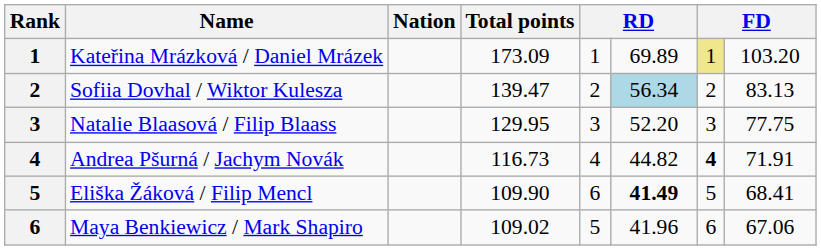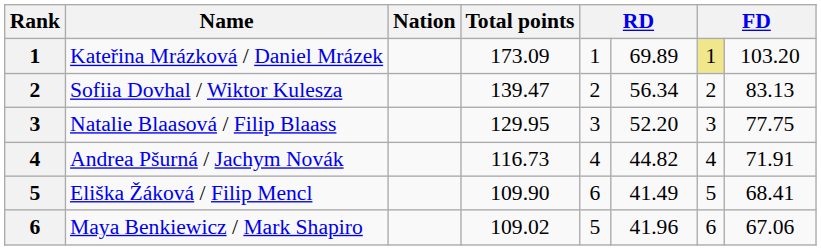(654, 90) lightblue background -> (654, 90) no background
(711, 158) bold -> (711, 158) normal
(654, 192) bold -> (654, 192) normal
